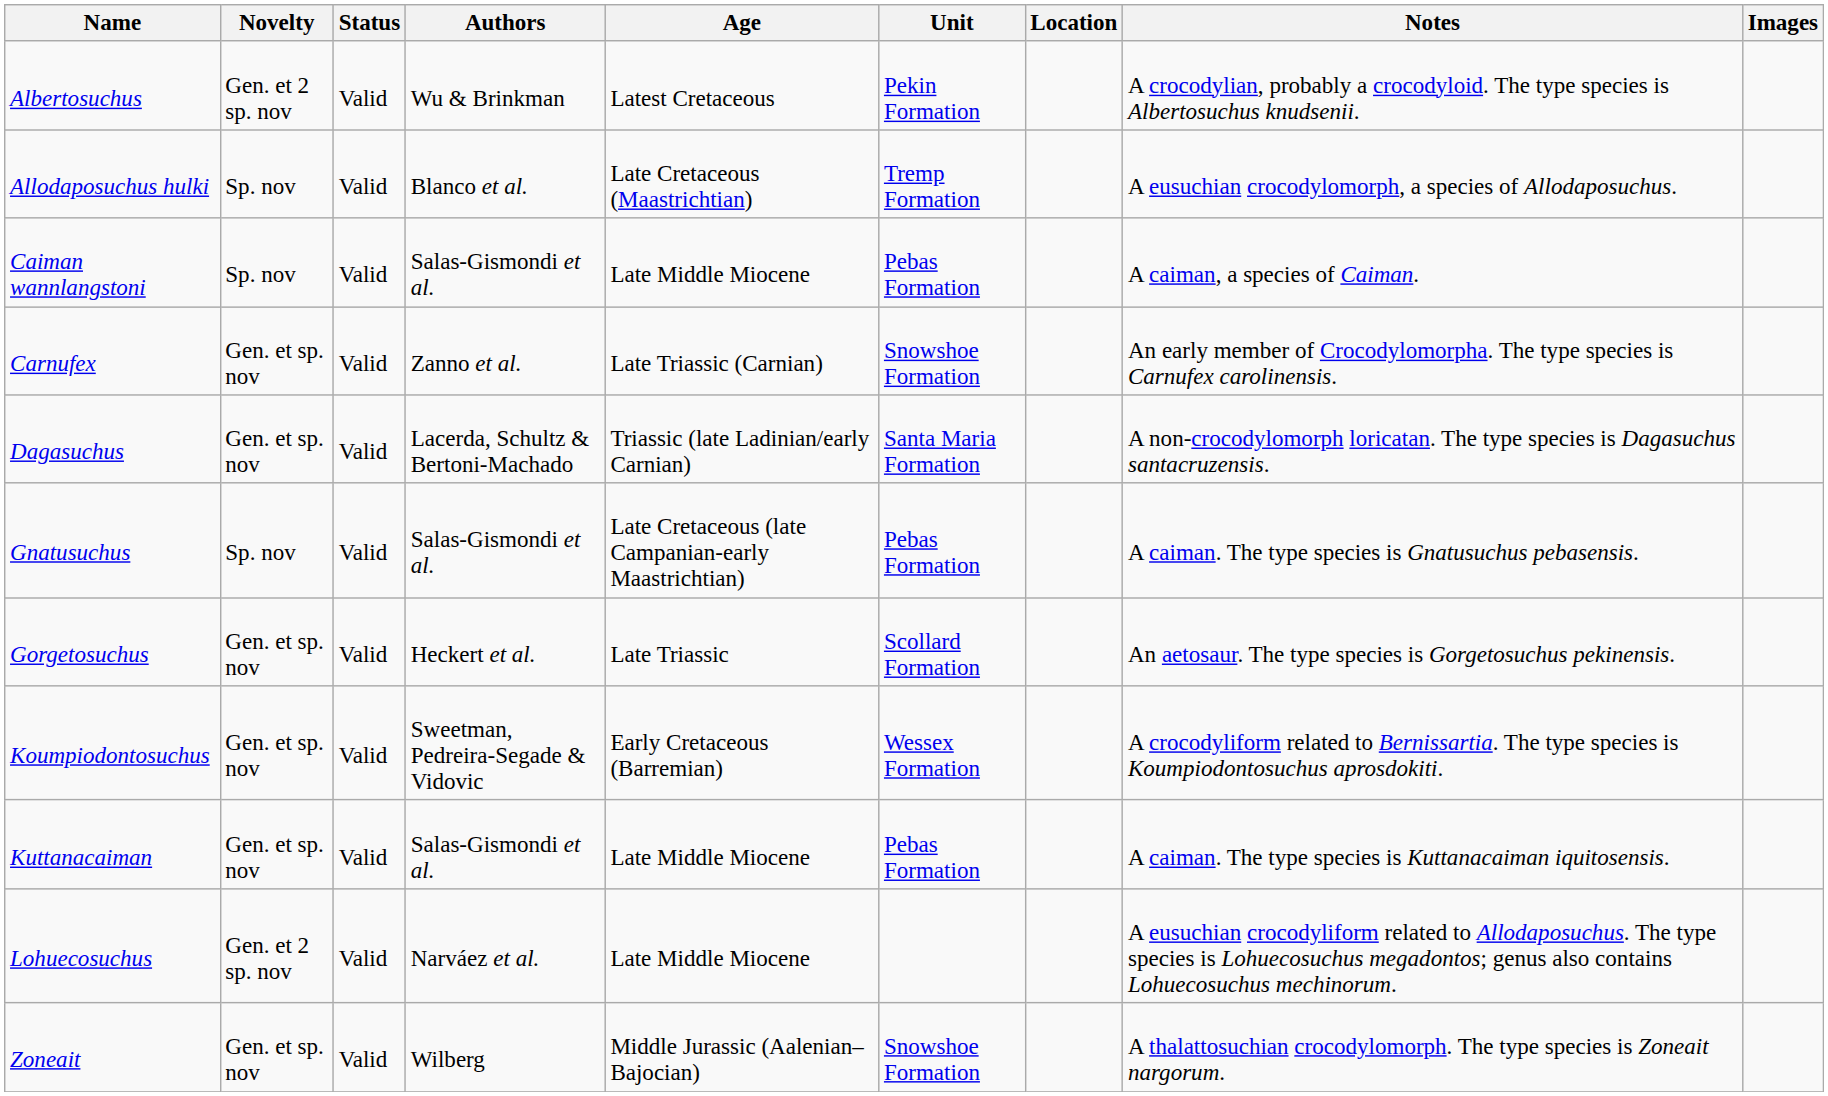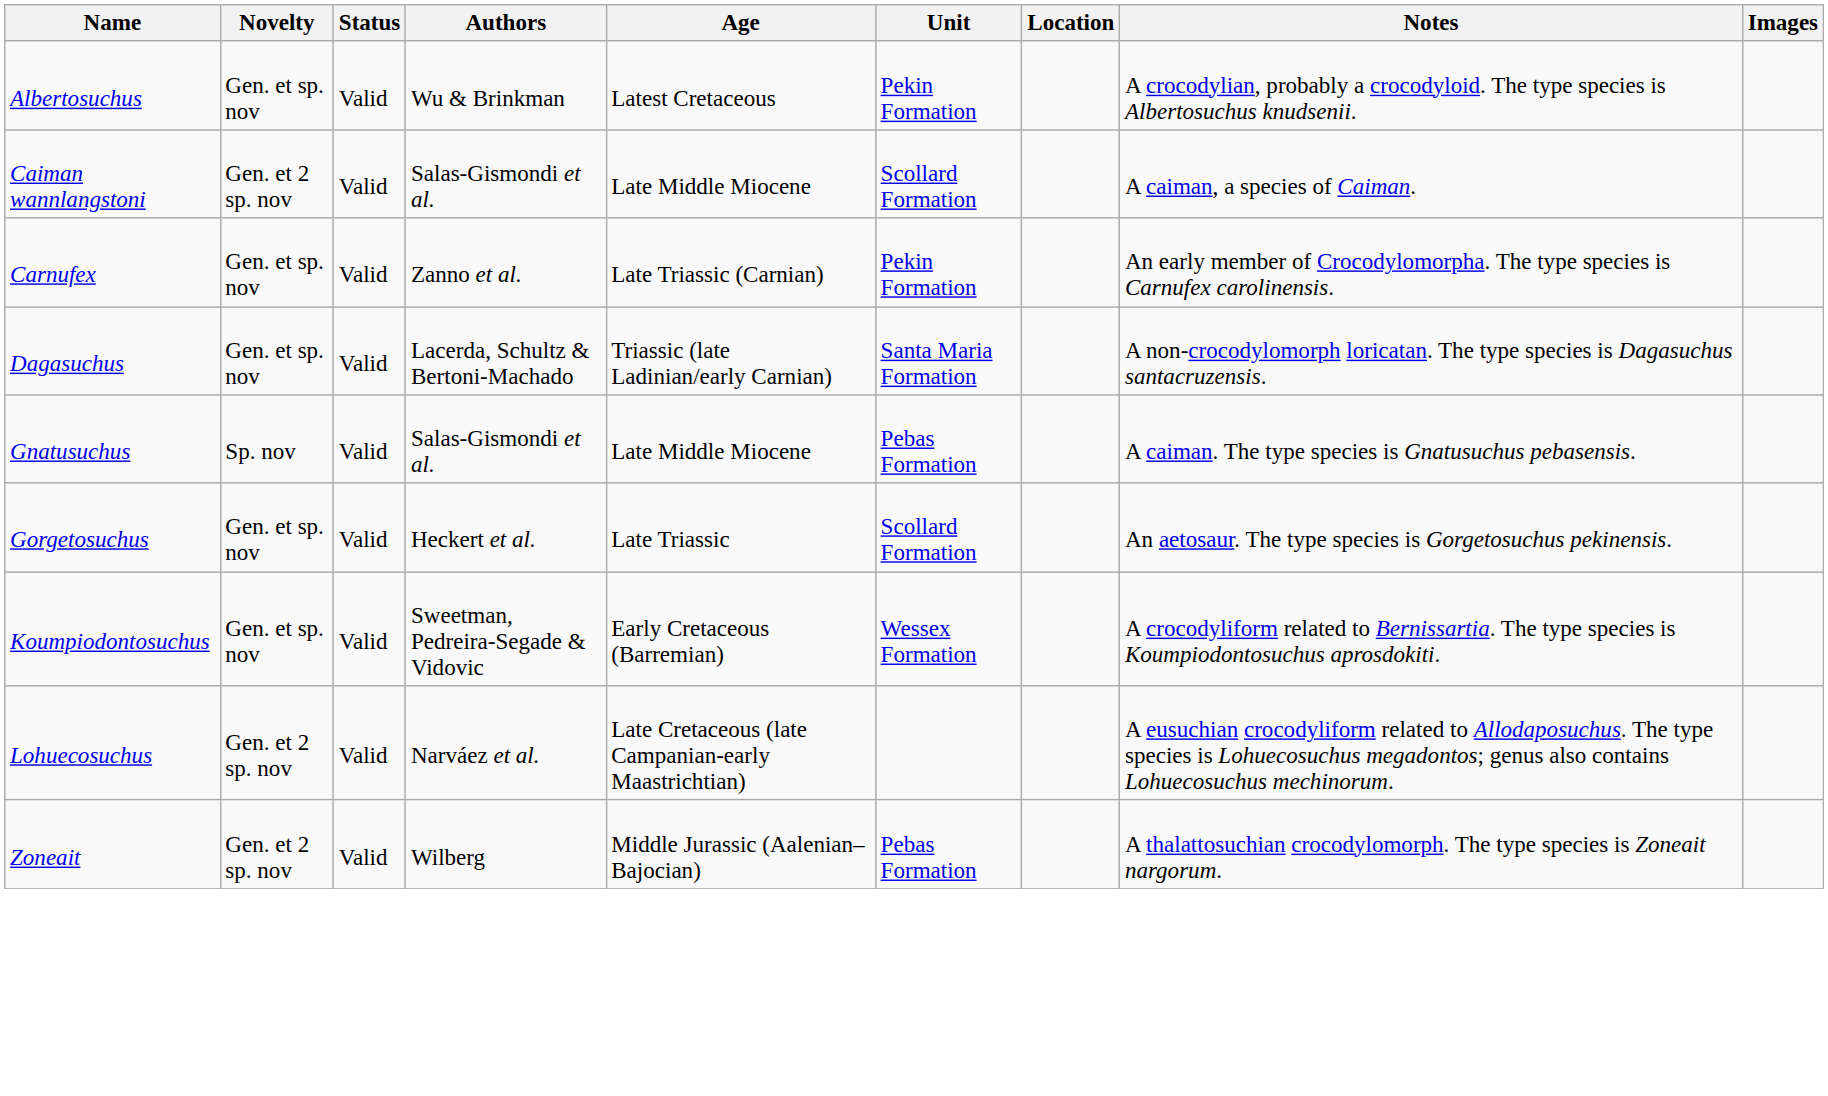(267, 98) Gen. et 2 sp. nov -> (275, 98) Gen. et sp. nov
- row: (110, 186)
(261, 274) Sp. nov -> (267, 186) Gen. et 2 sp. nov
(932, 274) Pebas Formation -> (929, 186) Scollard Formation
(932, 363) Snowshoe Formation -> (929, 274) Pekin Formation
(708, 553) Late Cretaceous (late Campanian-early Maastrichtian) -> (711, 451) Late Middle Miocene
- row: (81, 857)
(710, 958) Late Middle Miocene -> (709, 755) Late Cretaceous (late Campanian-early Maastrichtian)
(275, 1059) Gen. et sp. nov -> (267, 857) Gen. et 2 sp. nov
(932, 1059) Snowshoe Formation -> (929, 857) Pebas Formation
